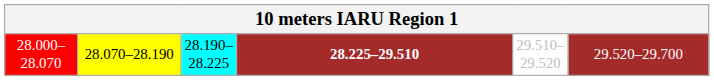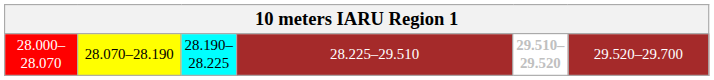(375, 54) bold -> (375, 54) normal
(540, 54) normal -> (540, 54) bold
